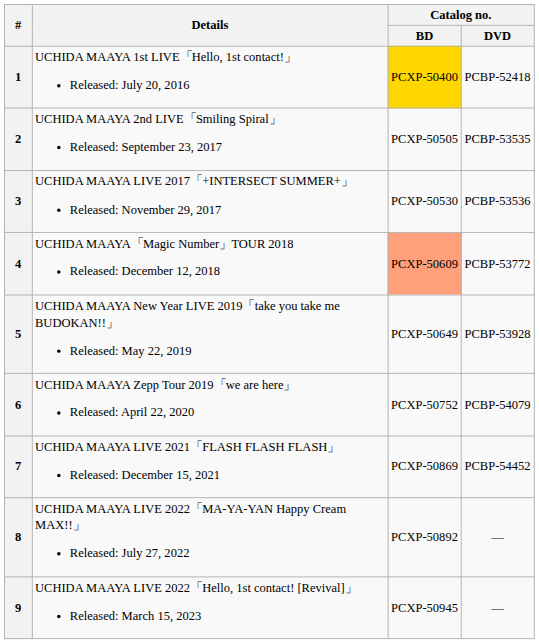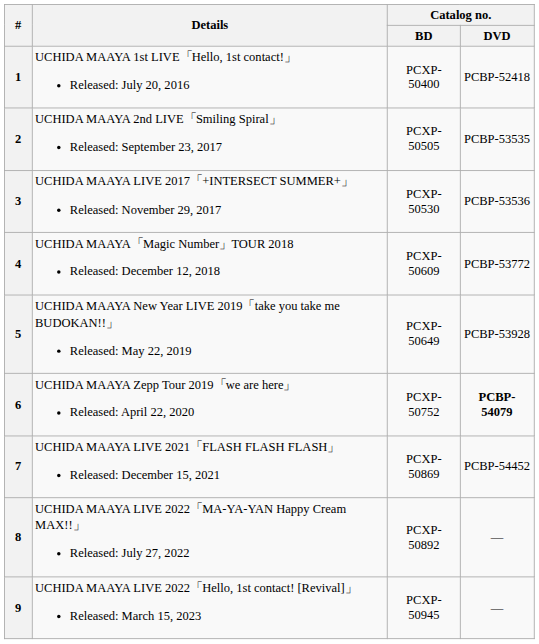(425, 77) gold background -> (424, 77) no background
(425, 264) lightsalmon background -> (424, 264) no background
(498, 405) normal -> (497, 405) bold
